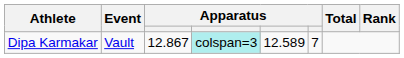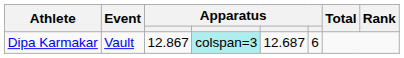(284, 43) 12.589 -> (284, 43) 12.687
(315, 43) 7 -> (315, 43) 6
